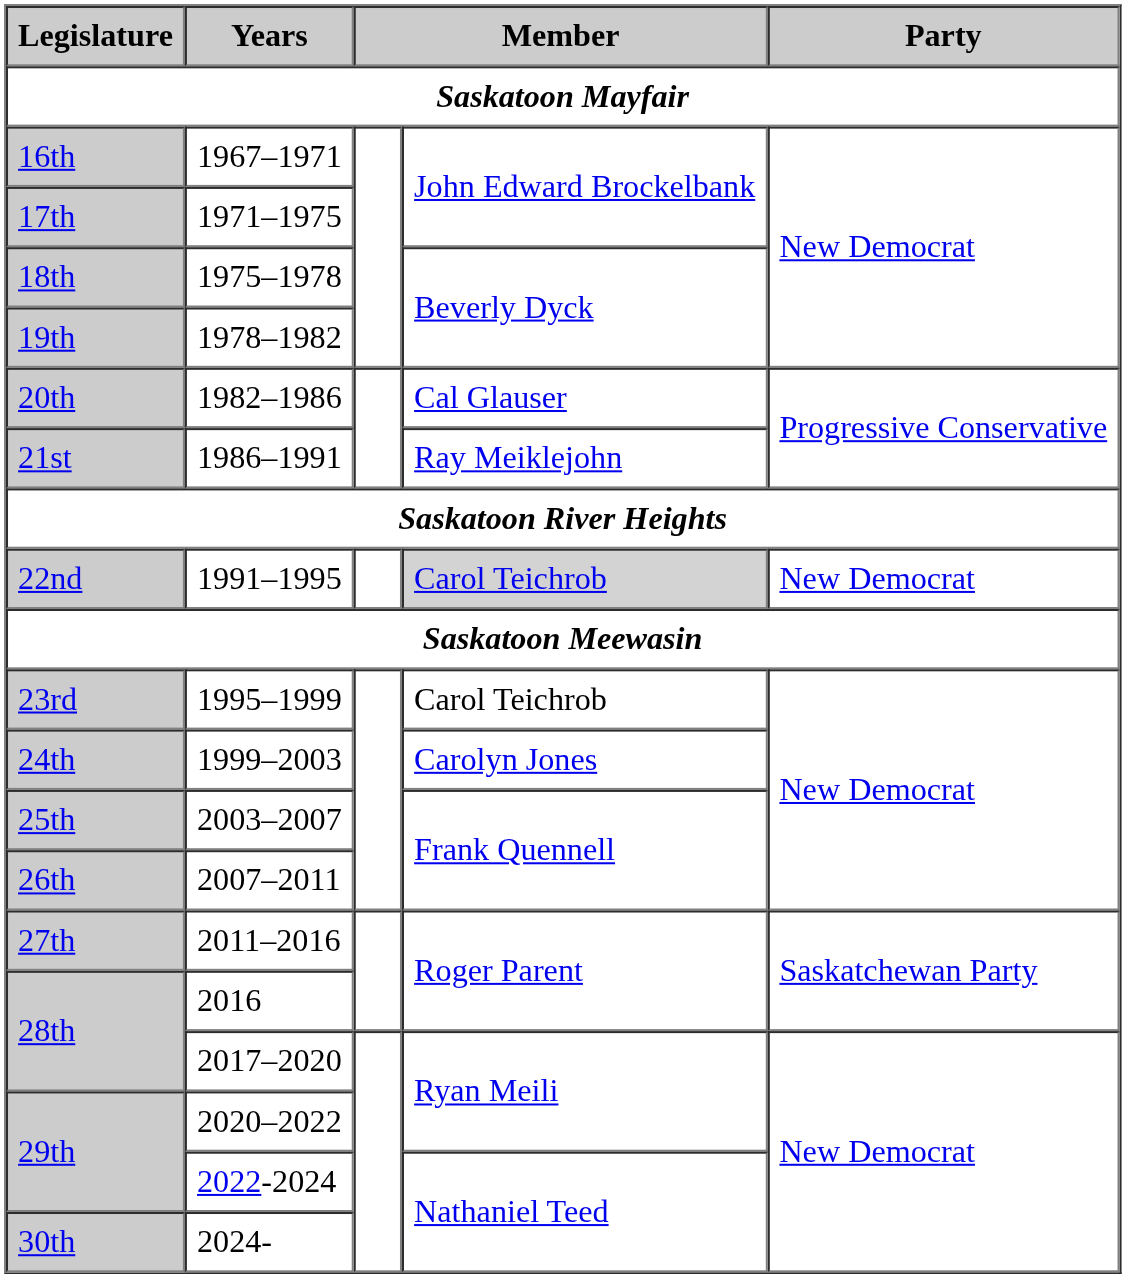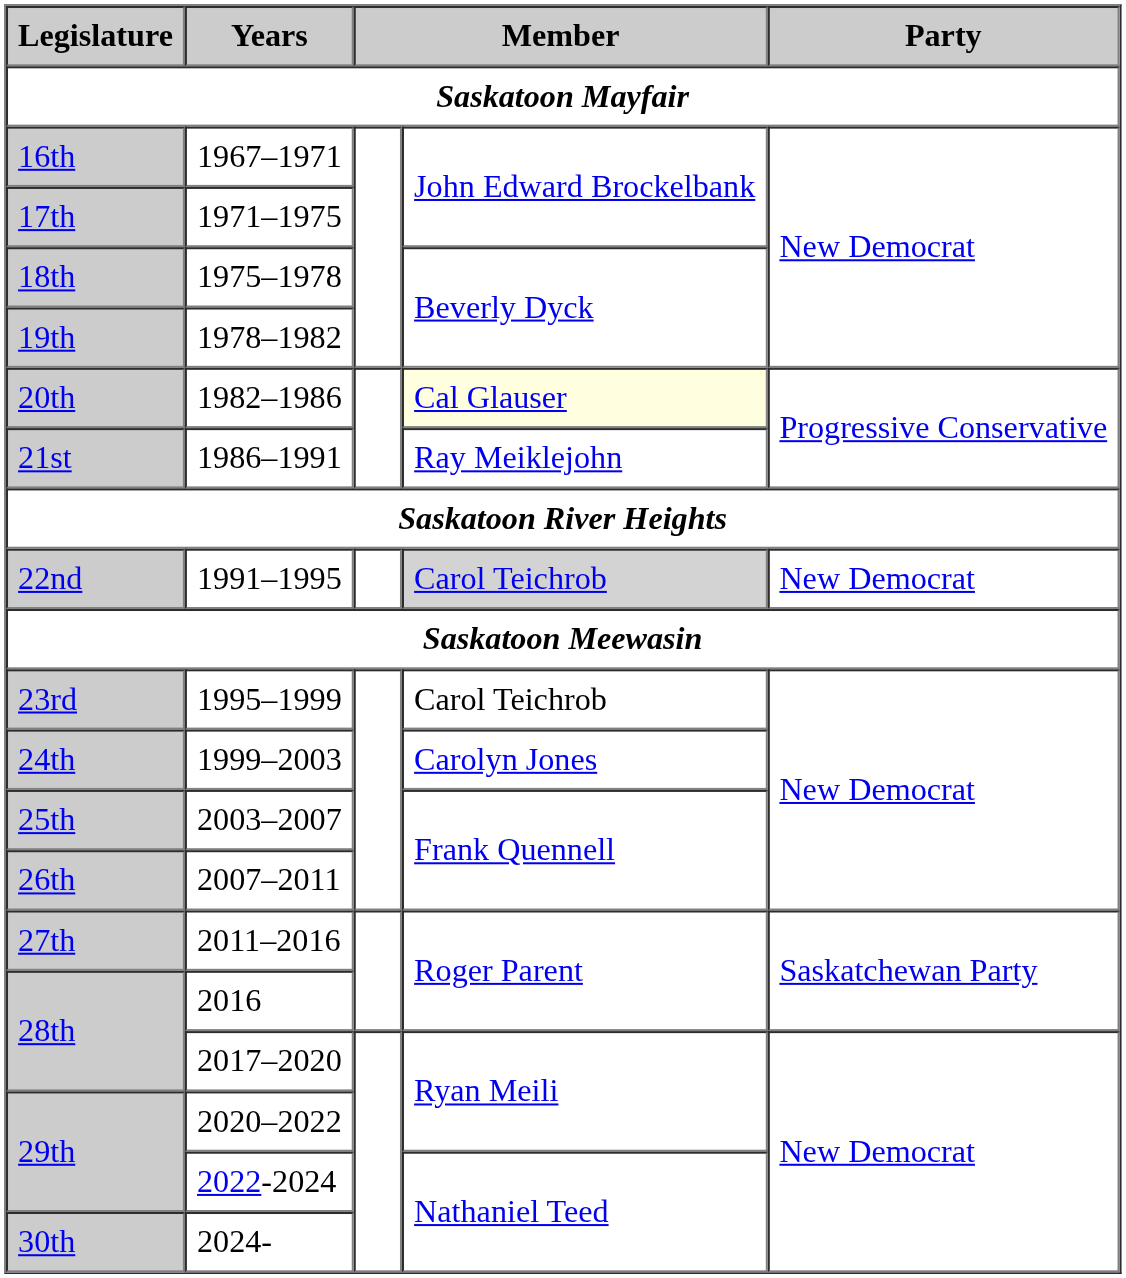(490, 397) no background -> (490, 397) lightyellow background
